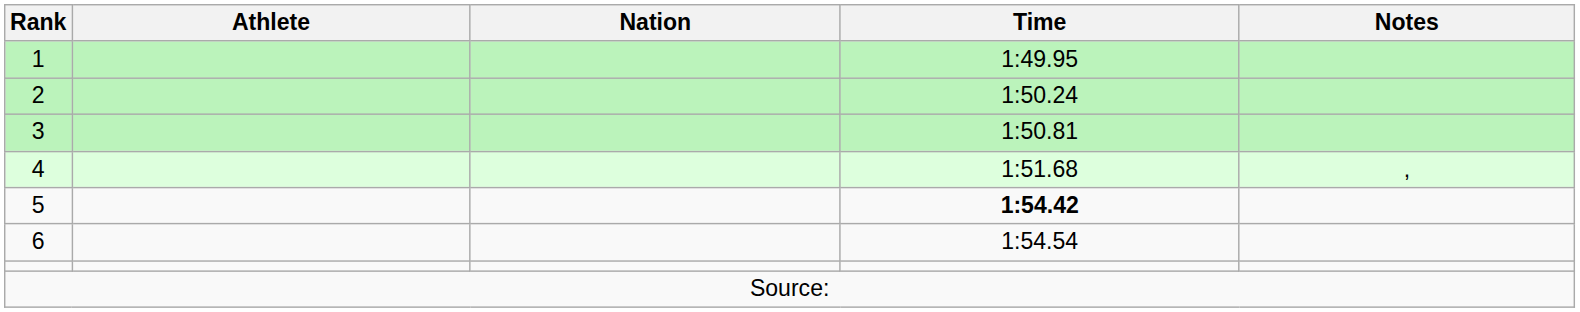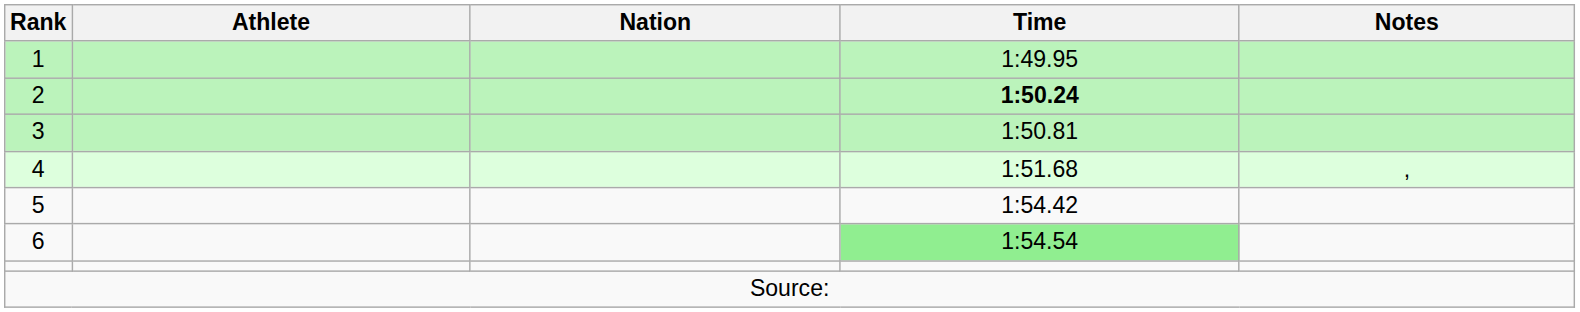(1040, 95) normal -> (1040, 95) bold
(1040, 205) bold -> (1040, 205) normal
(1040, 242) no background -> (1040, 242) lightgreen background
